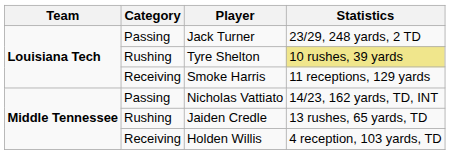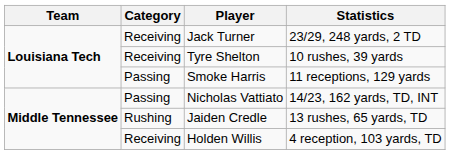(147, 36) Passing -> (153, 36) Receiving
(148, 56) Rushing -> (153, 56) Receiving
(346, 56) khaki background -> (346, 56) no background
(153, 77) Receiving -> (147, 77) Passing
